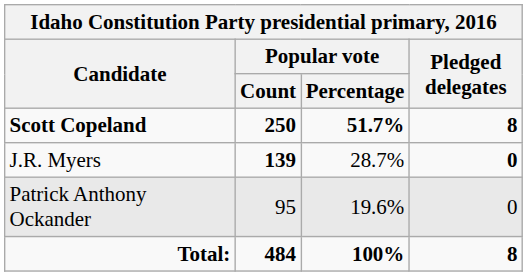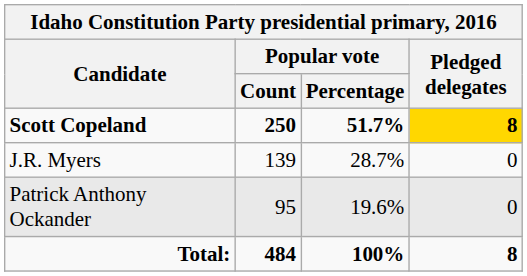(512, 125) no background -> (512, 125) gold background
(280, 160) bold -> (280, 160) normal
(512, 160) bold -> (512, 160) normal
